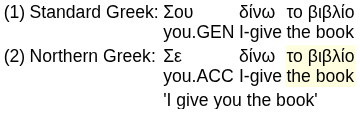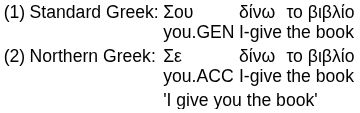(320, 66) lightyellow background -> (320, 66) no background
